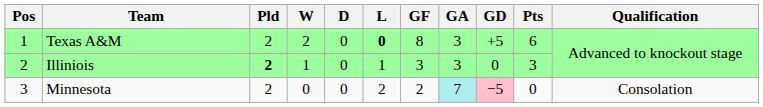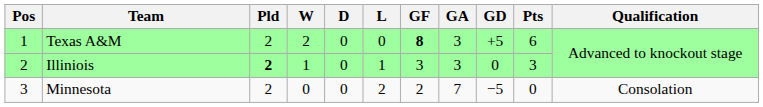(382, 41) bold -> (382, 41) normal
(420, 41) normal -> (420, 41) bold
(457, 89) paleturquoise background -> (457, 89) no background
(495, 89) pink background -> (495, 89) no background
